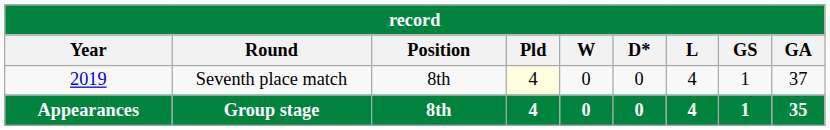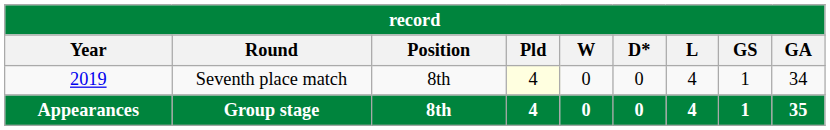(798, 80) 37 -> (798, 80) 34
